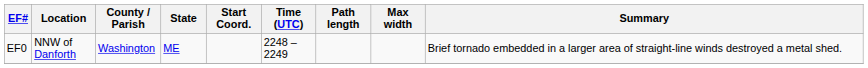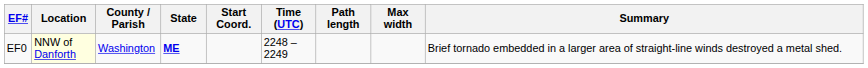(55, 48) no background -> (55, 48) lightyellow background
(171, 48) normal -> (171, 48) bold
